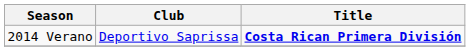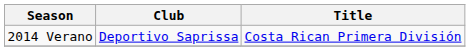(353, 36) bold -> (353, 36) normal
